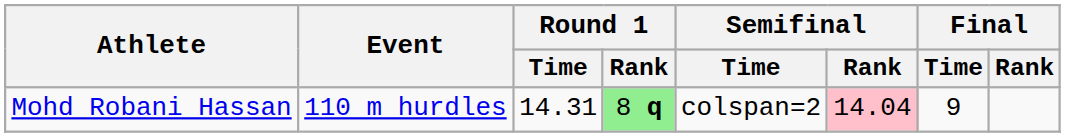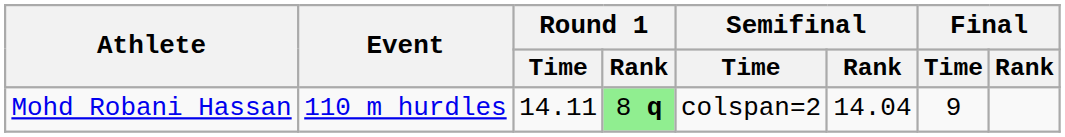(558, 109) 14.31 -> (558, 109) 14.11
(873, 109) pink background -> (873, 109) no background
